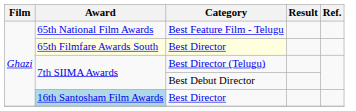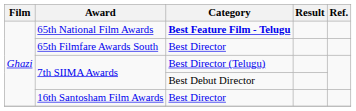(226, 30) normal -> (229, 30) bold
(98, 47) lightyellow background -> (98, 47) no background
(197, 47) lightyellow background -> (197, 47) no background
(100, 98) lightblue background -> (100, 98) no background
